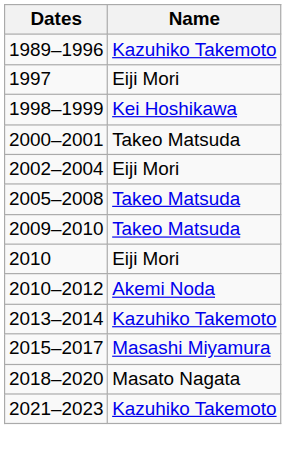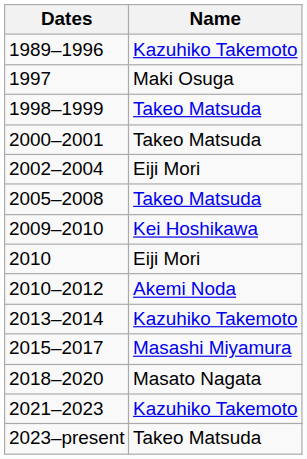(146, 79) Eiji Mori -> (183, 79) Maki Osuga
(175, 109) Kei Hoshikawa -> (197, 109) Takeo Matsuda
(176, 229) Takeo Matsuda -> (196, 229) Kei Hoshikawa
+ row: (67, 438)
